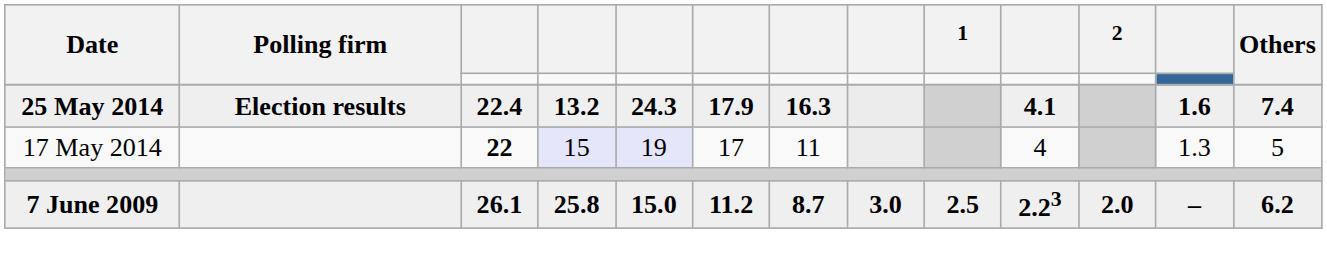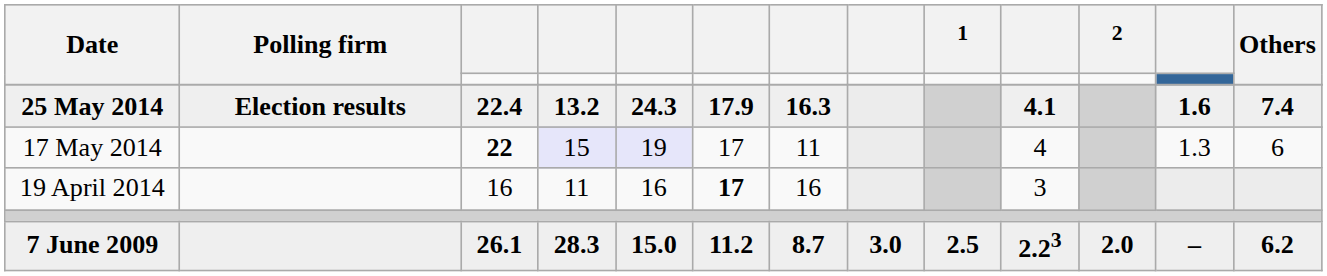(1277, 147) 5 -> (1277, 147) 6
+ row: (92, 188)
(577, 203) 25.8 -> (577, 245) 28.3
